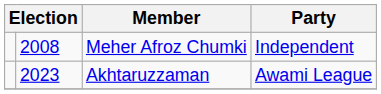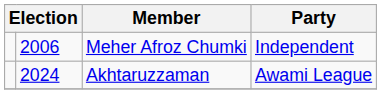(40, 46) 2008 -> (40, 46) 2006
(40, 74) 2023 -> (40, 74) 2024
